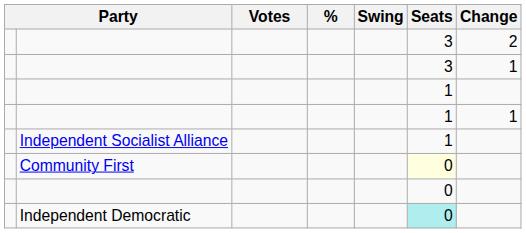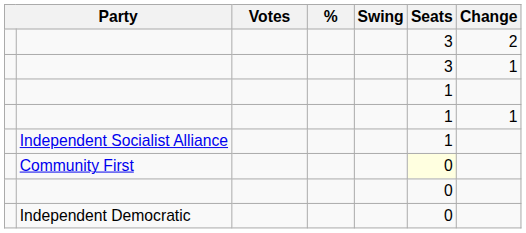(448, 215) paleturquoise background -> (448, 215) no background
